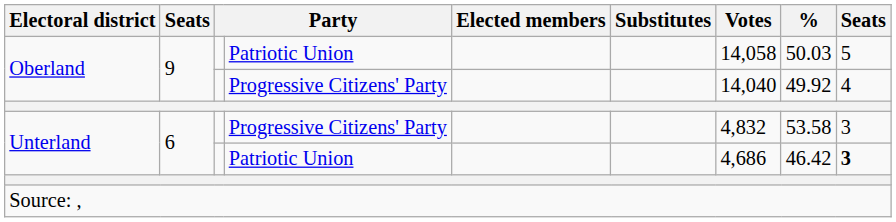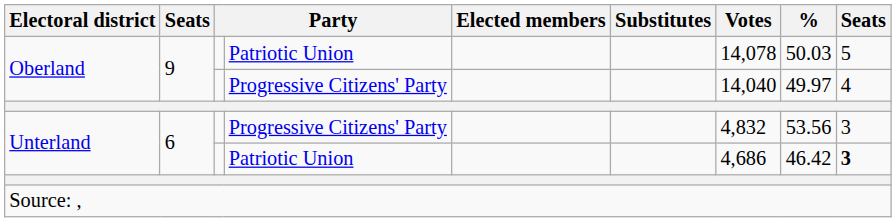(748, 52) 14,058 -> (748, 52) 14,078
(809, 85) 49.92 -> (809, 85) 49.97
(809, 126) 53.58 -> (809, 126) 53.56
